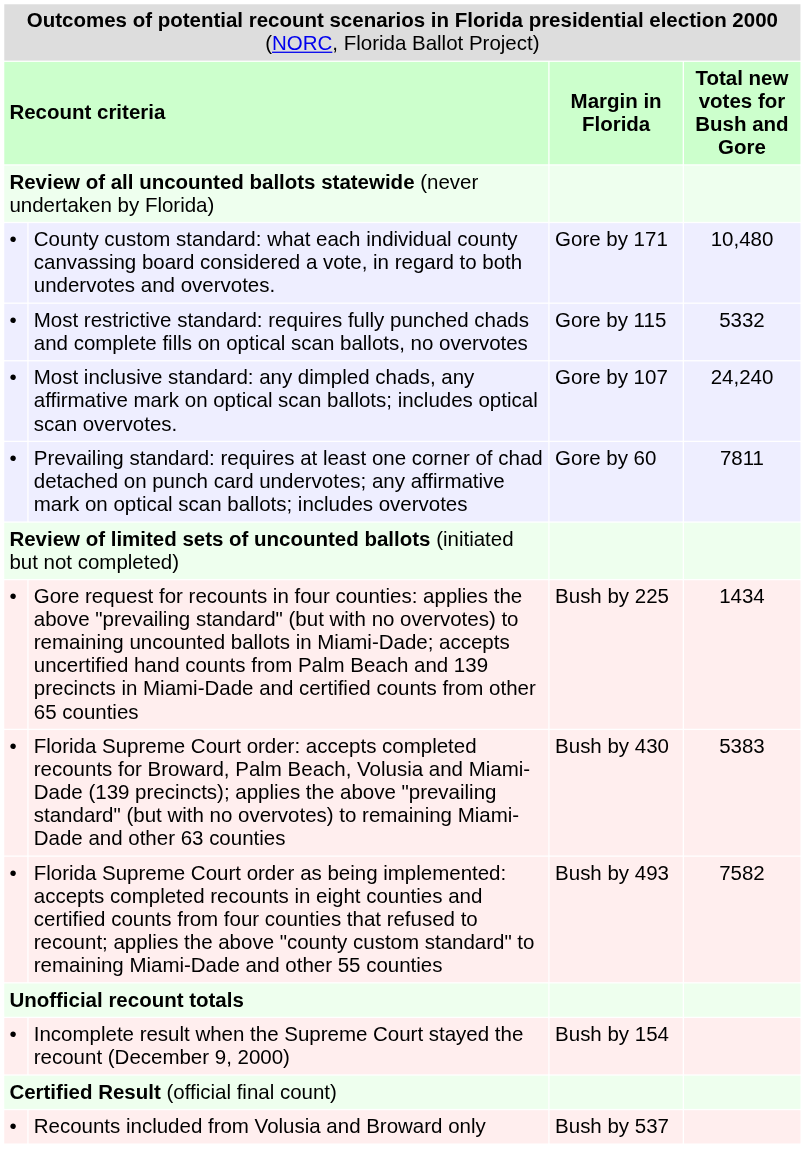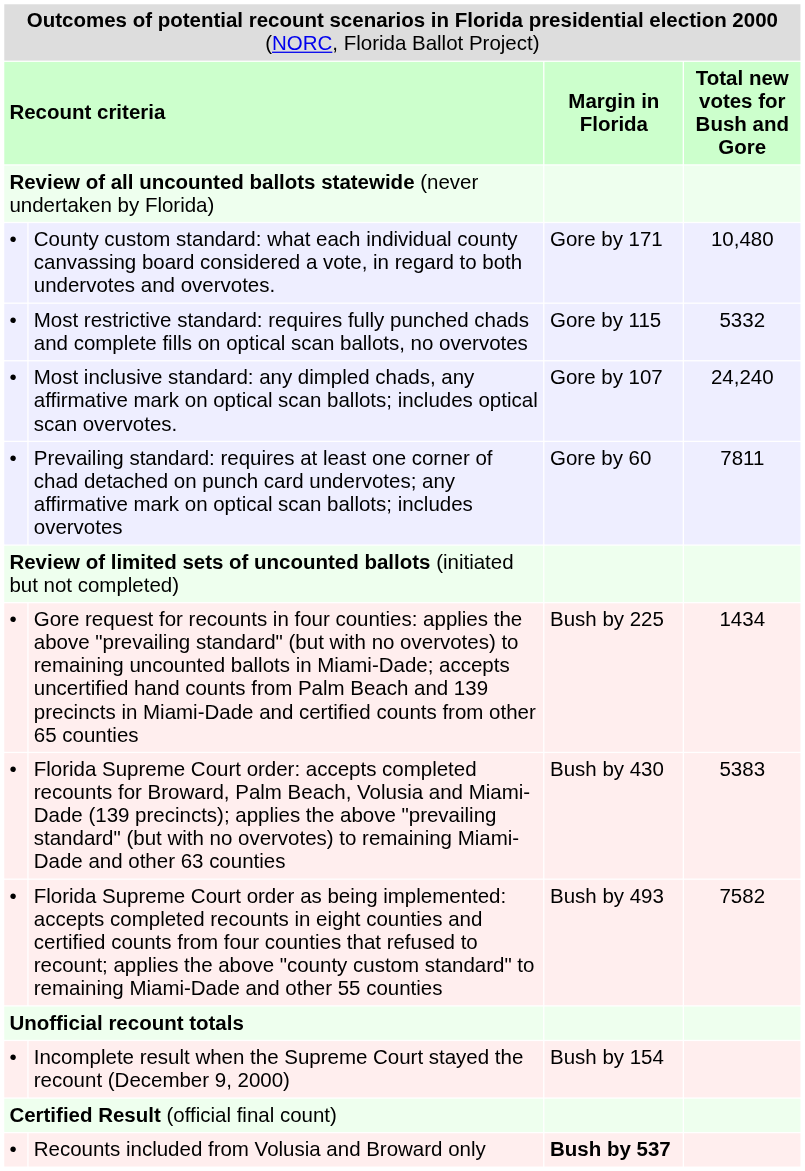(612, 1126) normal -> (610, 1149) bold
